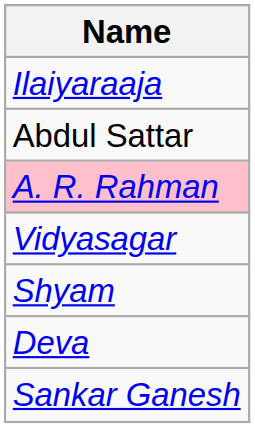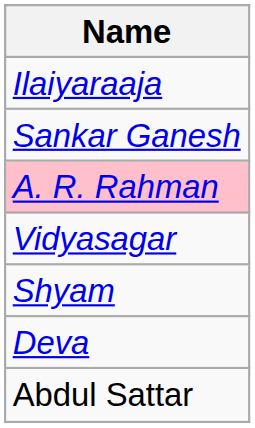(103, 135) Abdul Sattar -> (127, 135) Sankar Ganesh
(127, 395) Sankar Ganesh -> (103, 395) Abdul Sattar
